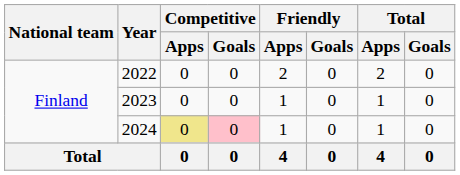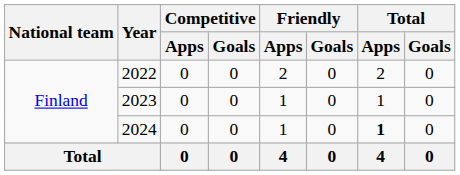(184, 128) khaki background -> (184, 128) no background
(234, 128) pink background -> (234, 128) no background
(381, 128) normal -> (381, 128) bold
